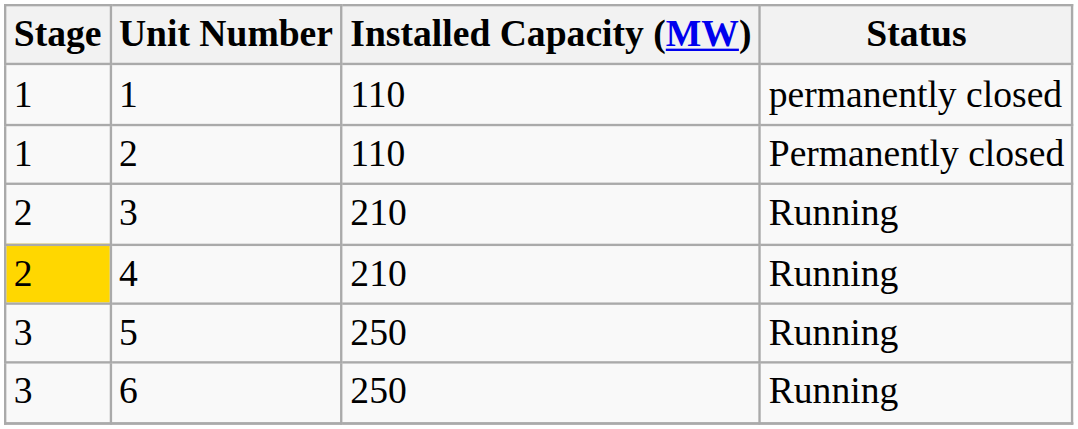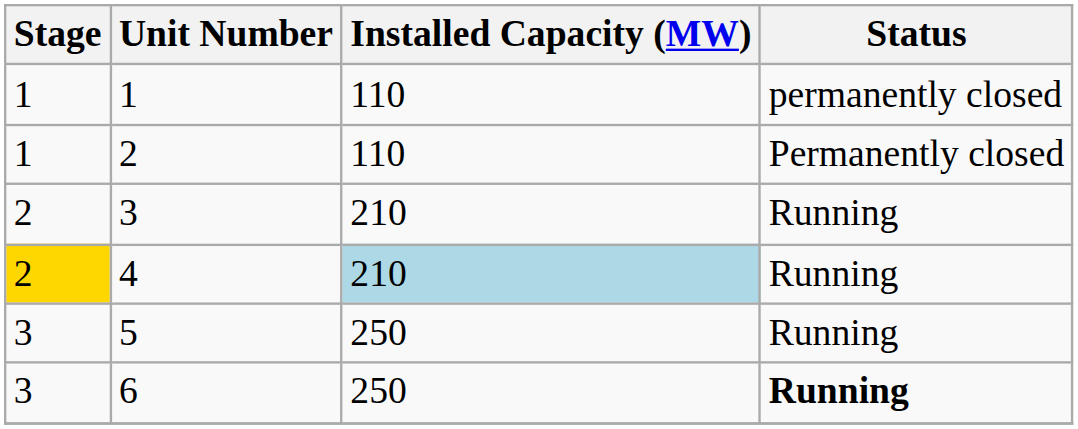(379, 272) no background -> (379, 272) lightblue background
(834, 392) normal -> (839, 392) bold
